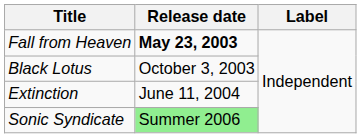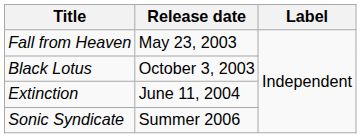(188, 42) bold -> (188, 42) normal
(189, 119) lightgreen background -> (189, 119) no background
